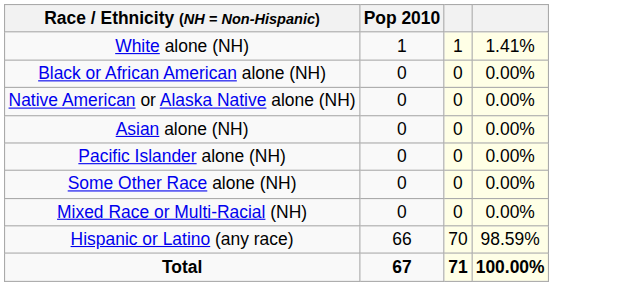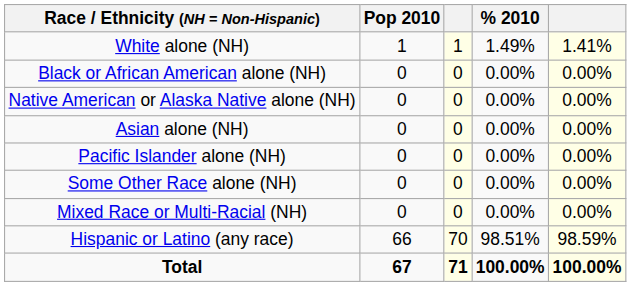+ column: (510, 18)
